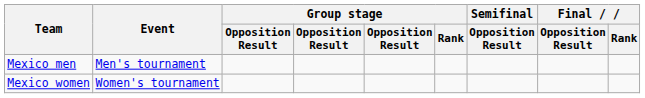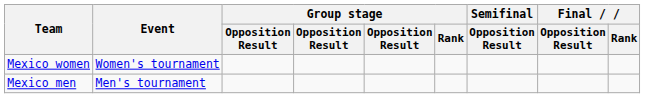rows swapped: (42, 64) <-> (49, 83)
